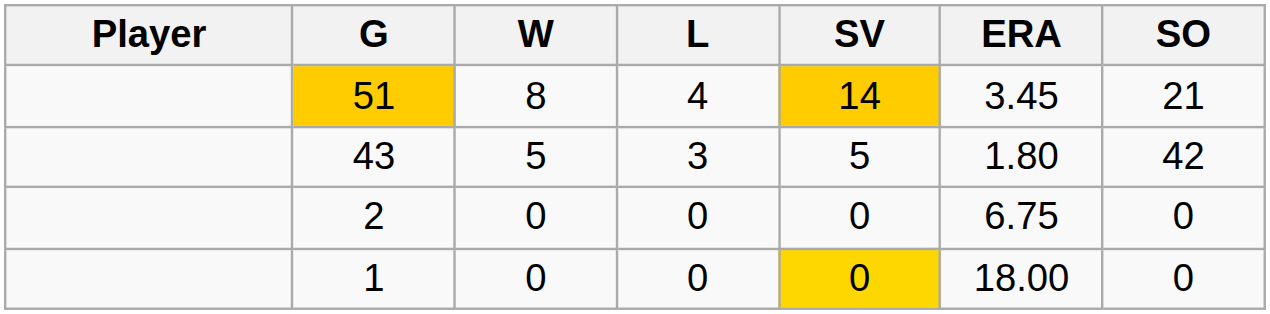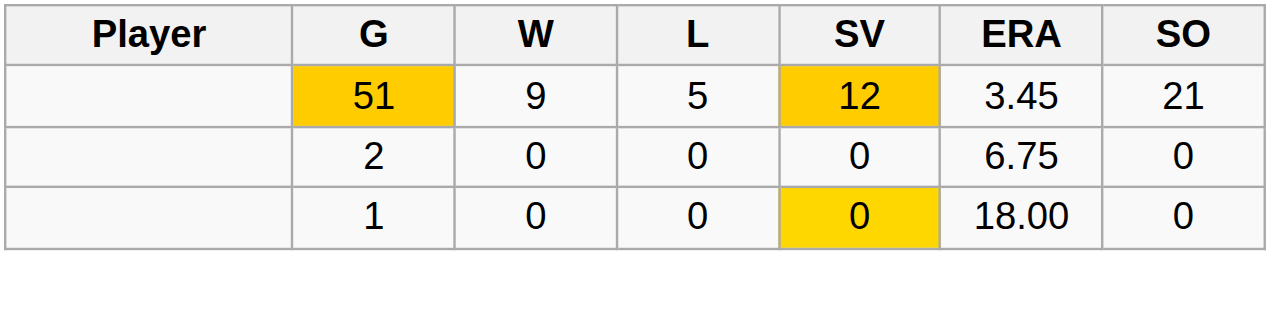(536, 95) 8 -> (536, 95) 9
(698, 95) 4 -> (698, 95) 5
(860, 95) 14 -> (860, 95) 12
- row: (374, 156)
